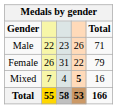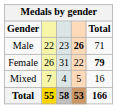(79, 46) normal -> (79, 46) bold
(100, 62) normal -> (100, 62) bold
(79, 79) bold -> (79, 79) normal
